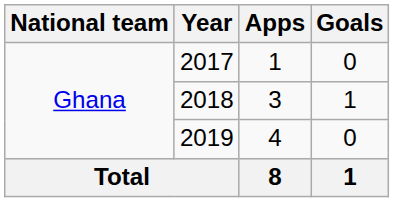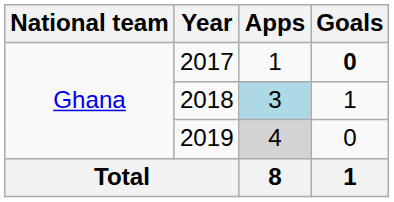(350, 61) normal -> (350, 61) bold
(275, 100) no background -> (275, 100) lightblue background
(275, 138) no background -> (275, 138) lightgrey background
